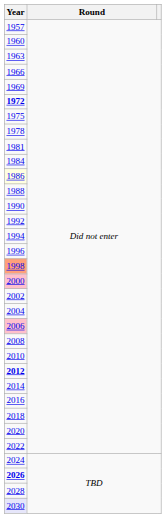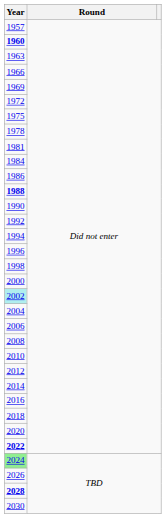(16, 42) normal -> (16, 42) bold
(16, 102) bold -> (16, 102) normal
(16, 176) lightyellow background -> (16, 176) no background
(16, 191) normal -> (16, 191) bold
(16, 266) lightsalmon background -> (16, 266) no background
(16, 281) pink background -> (16, 281) no background
(16, 296) no background -> (16, 296) paleturquoise background
(16, 326) pink background -> (16, 326) no background
(16, 371) bold -> (16, 371) normal
(16, 446) normal -> (16, 446) bold
(16, 461) no background -> (16, 461) lightgreen background
(16, 476) bold -> (16, 476) normal
(16, 491) normal -> (16, 491) bold
(16, 506) lavender background -> (16, 506) no background
